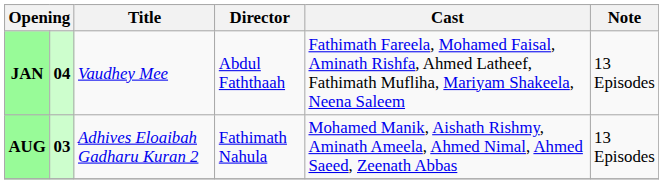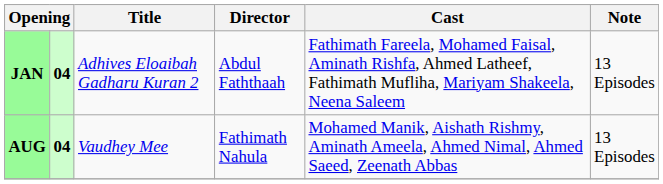(123, 72) Vaudhey Mee -> (138, 72) Adhives Eloaibah Gadharu Kuran 2
(62, 146) 03 -> (62, 146) 04
(138, 146) Adhives Eloaibah Gadharu Kuran 2 -> (123, 146) Vaudhey Mee
